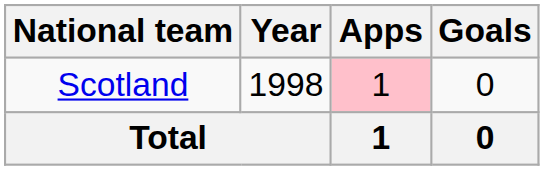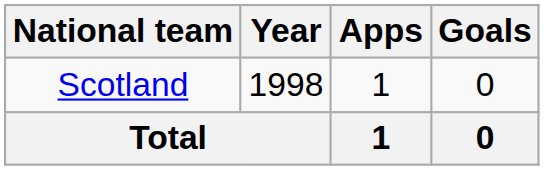(381, 84) pink background -> (381, 84) no background
